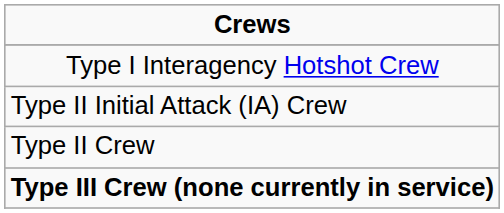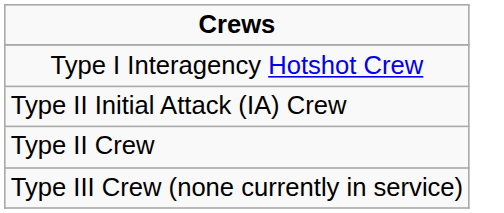(252, 187) bold -> (237, 187) normal
